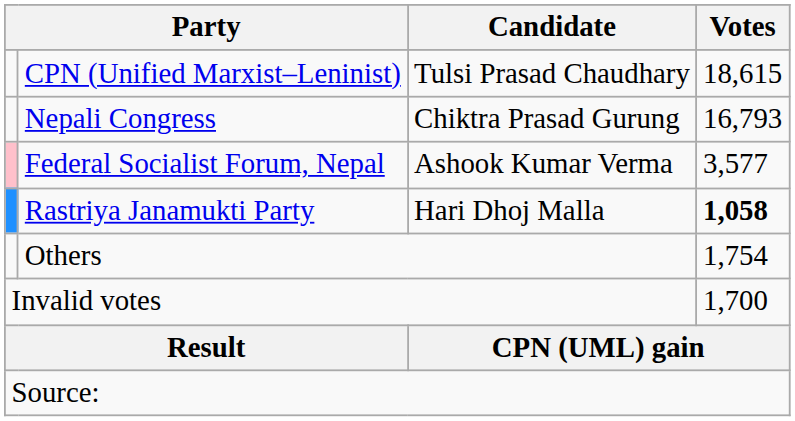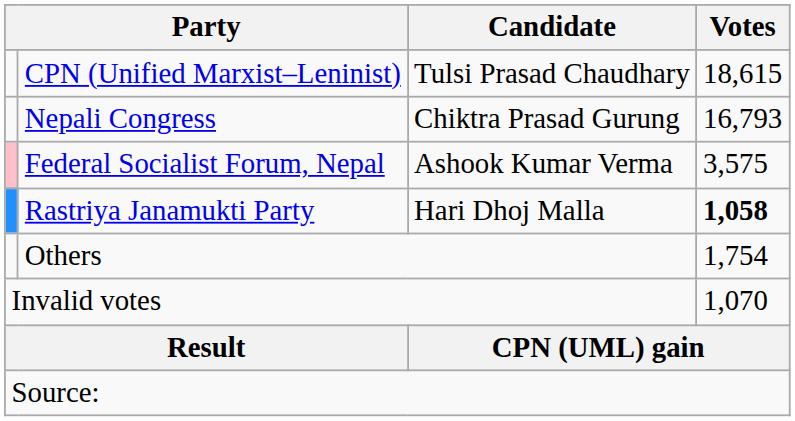(735, 164) 3,577 -> (735, 164) 3,575
(735, 301) 1,700 -> (735, 301) 1,070
